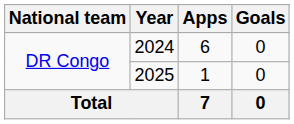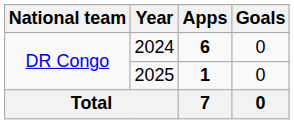(205, 47) normal -> (205, 47) bold
(205, 75) normal -> (205, 75) bold
